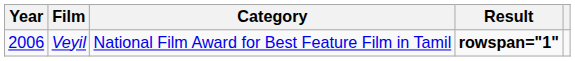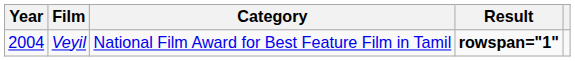(26, 42) 2006 -> (26, 42) 2004
